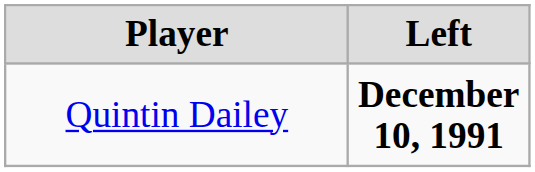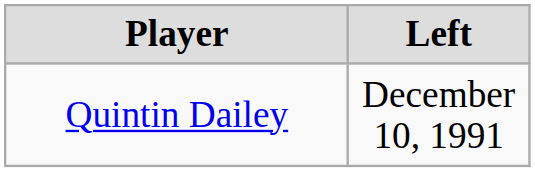(439, 114) bold -> (439, 114) normal
